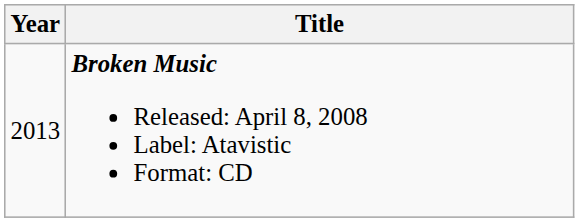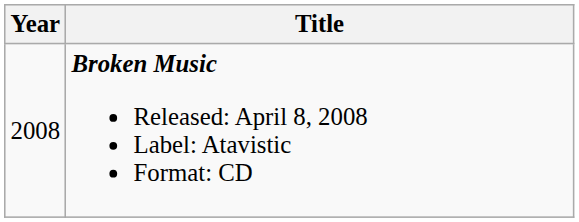(35, 130) 2013 -> (35, 130) 2008
